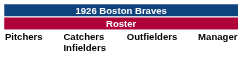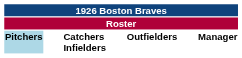(24, 37) no background -> (24, 37) lightblue background
